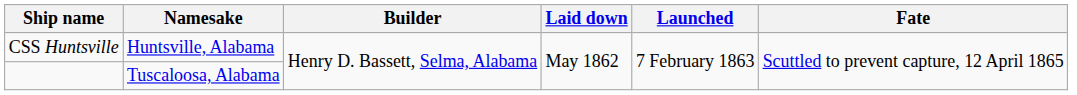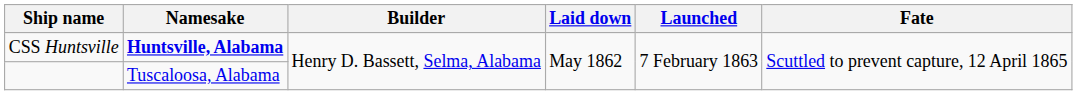(201, 47) normal -> (205, 47) bold
